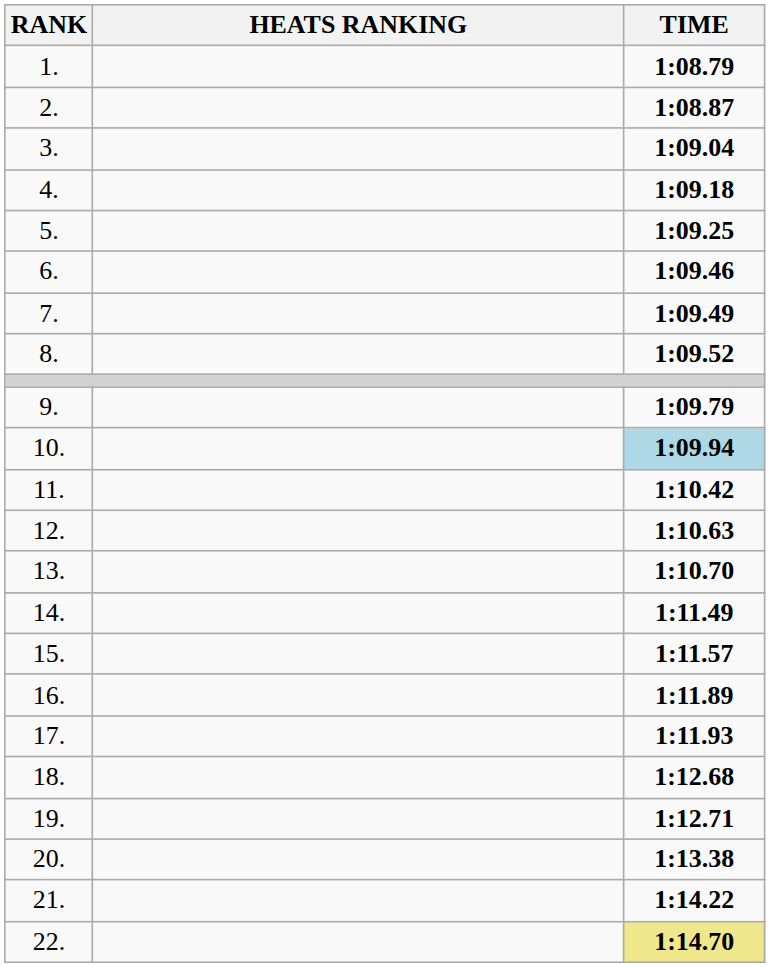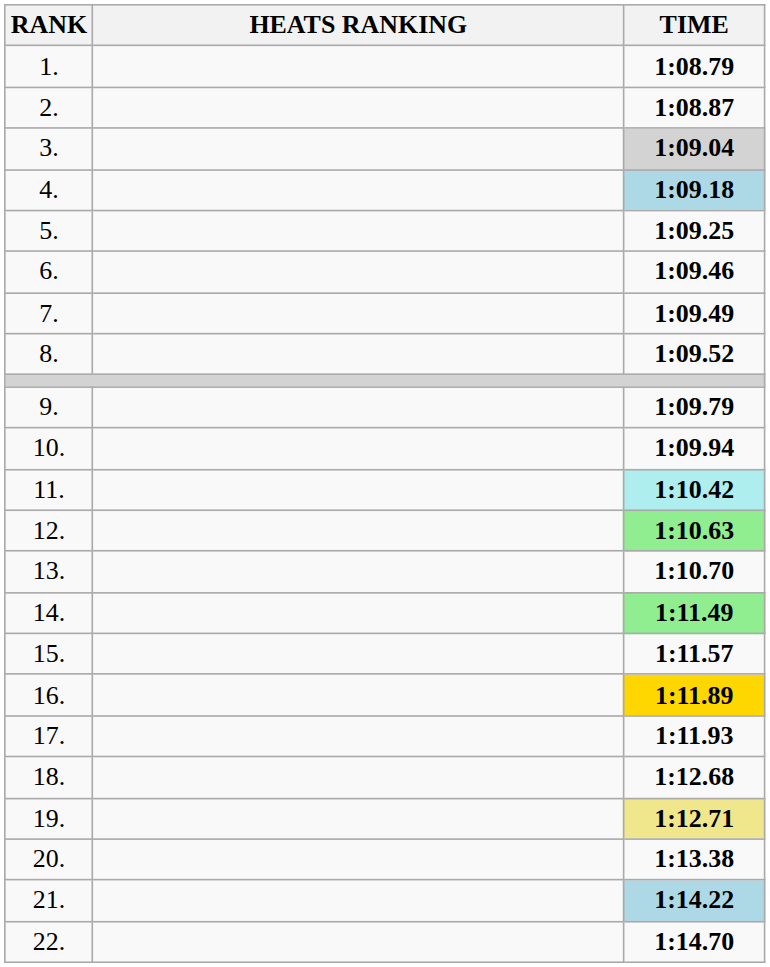(694, 148) no background -> (694, 148) lightgrey background
(694, 189) no background -> (694, 189) lightblue background
(694, 448) lightblue background -> (694, 448) no background
(694, 489) no background -> (694, 489) paleturquoise background
(694, 530) no background -> (694, 530) lightgreen background
(694, 612) no background -> (694, 612) lightgreen background
(694, 694) no background -> (694, 694) gold background
(694, 818) no background -> (694, 818) khaki background
(694, 900) no background -> (694, 900) lightblue background
(694, 941) khaki background -> (694, 941) no background
